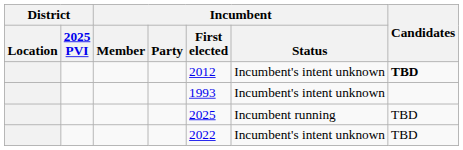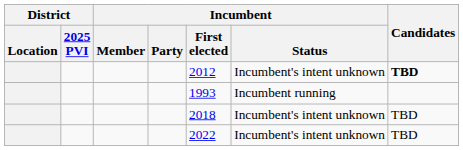(310, 93) Incumbent's intent unknown -> (285, 93) Incumbent running
(202, 114) 2025 -> (202, 114) 2018
(285, 114) Incumbent running -> (310, 114) Incumbent's intent unknown
